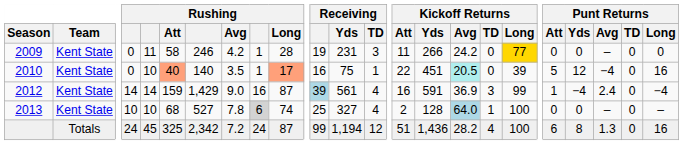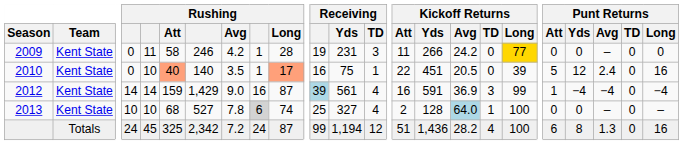(465, 71) paleturquoise background -> (465, 71) no background
(607, 71) −4 -> (607, 71) 2.4
(607, 91) 2.4 -> (607, 91) −4
